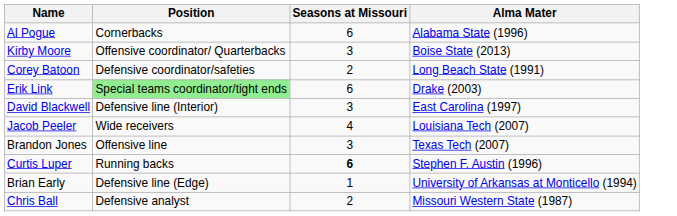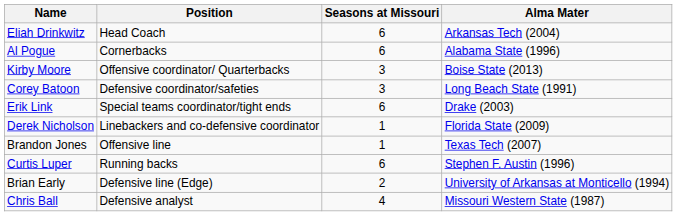+ row: (46, 32)
(350, 70) 2 -> (382, 88) 3
(191, 88) lightgreen background -> (195, 107) no background
- row: (49, 107)
+ row: (51, 126)
- row: (42, 126)
(350, 145) 3 -> (382, 145) 1
(350, 164) bold -> (382, 164) normal
(350, 182) 1 -> (382, 182) 2
(350, 201) 2 -> (382, 201) 4
